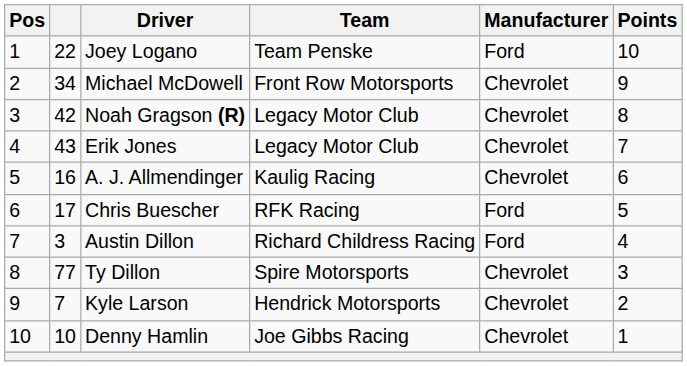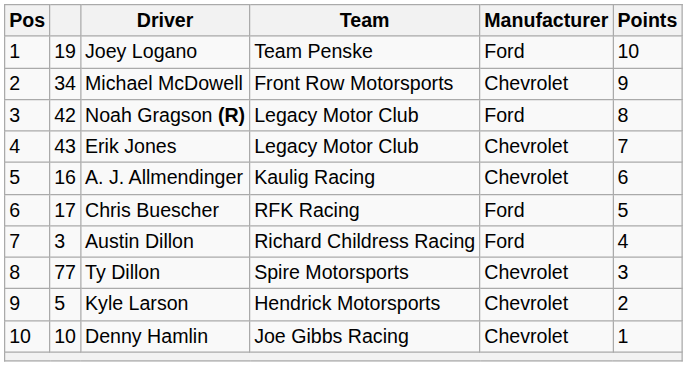(65, 51) 22 -> (65, 51) 19
(526, 114) Chevrolet -> (504, 114) Ford
(60, 304) 7 -> (60, 304) 5
